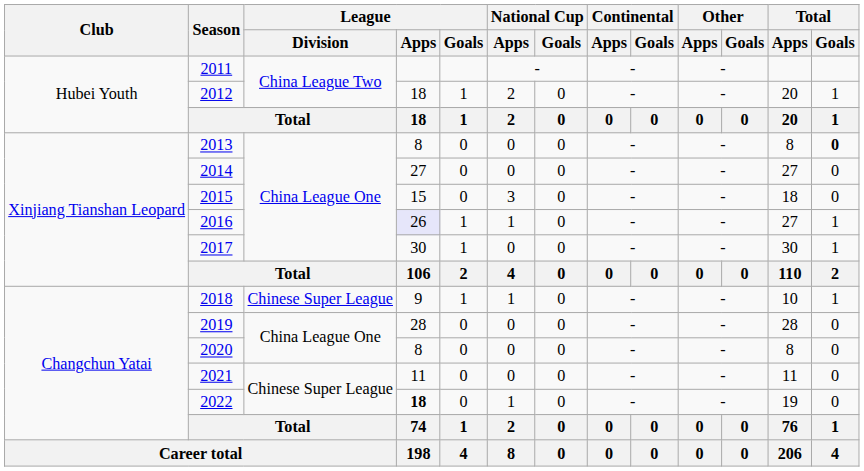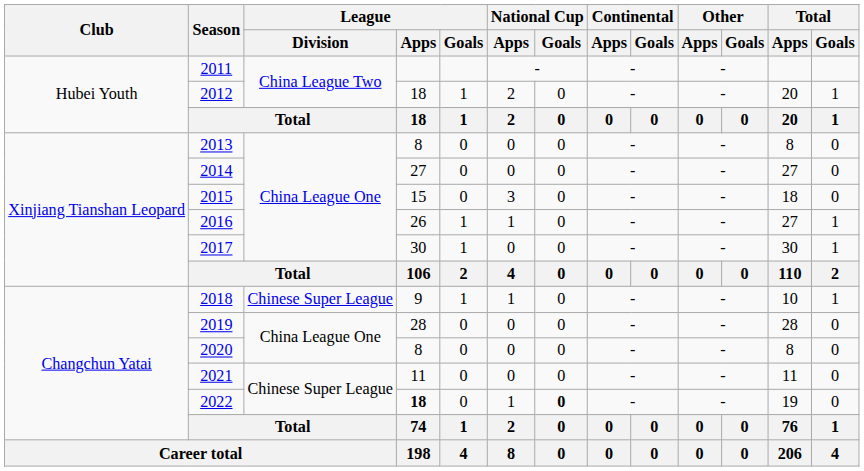(835, 145) bold -> (835, 145) normal
(418, 222) lavender background -> (418, 222) no background
(561, 401) normal -> (561, 401) bold
